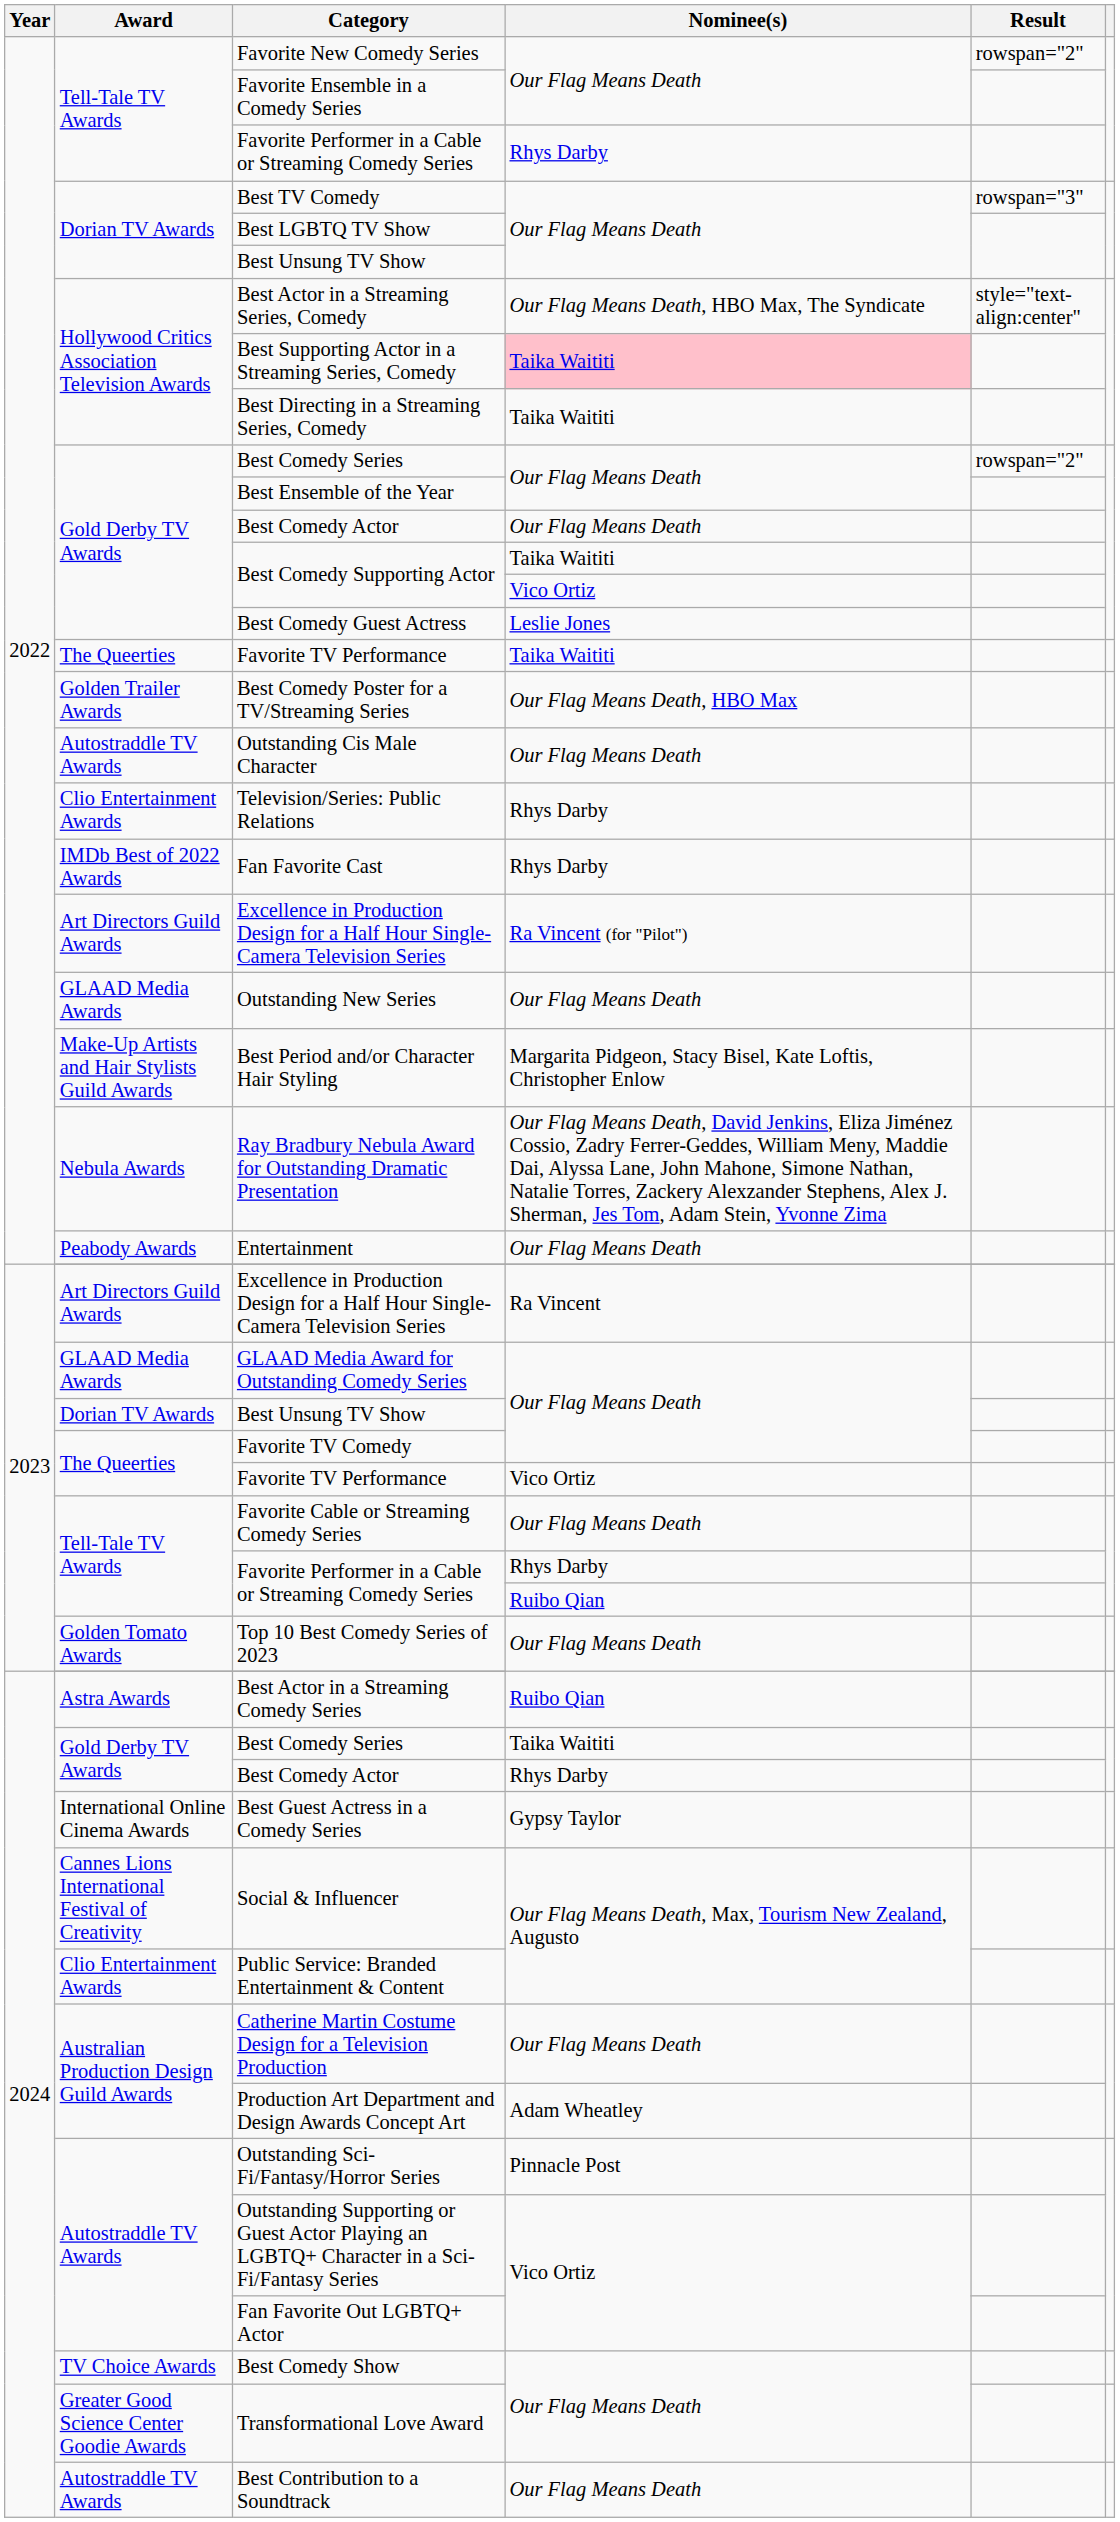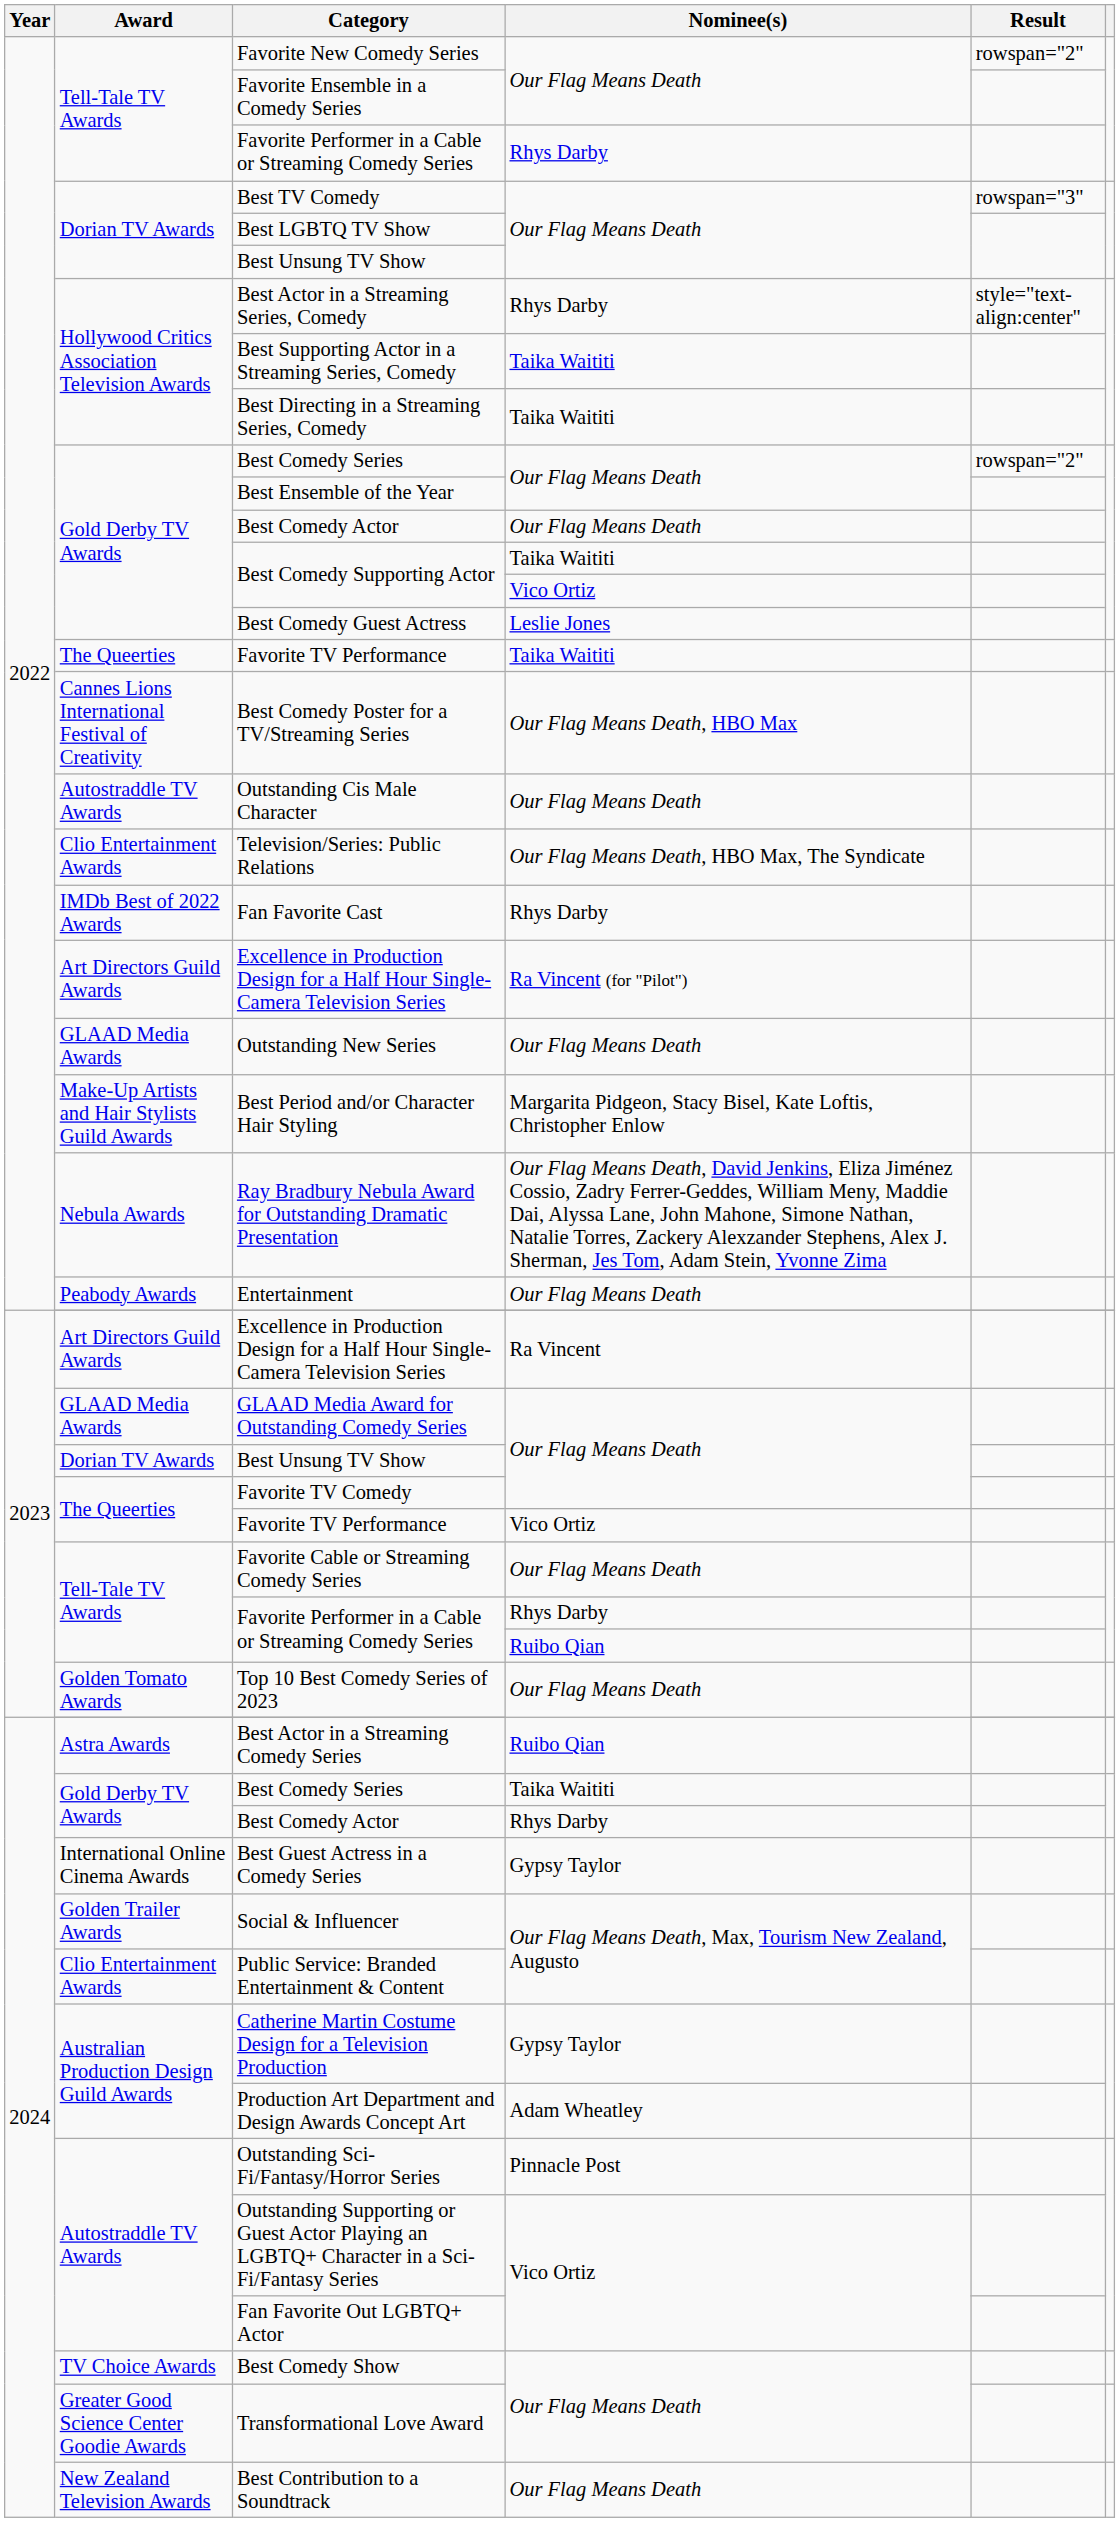(717, 305) Our Flag Means Death, HBO Max, The Syndicate -> (559, 305) Rhys Darby
(562, 361) pink background -> (562, 361) no background
(120, 699) Golden Trailer Awards -> (116, 722) Cannes Lions International Festival of Creativity
(559, 810) Rhys Darby -> (717, 856) Our Flag Means Death, HBO Max, The Syndicate
(116, 1898) Cannes Lions International Festival of Creativity -> (120, 1921) Golden Trailer Awards
(605, 2043) Our Flag Means Death -> (565, 2043) Gypsy Taylor
(129, 2489) Autostraddle TV Awards -> (135, 2489) New Zealand Television Awards
